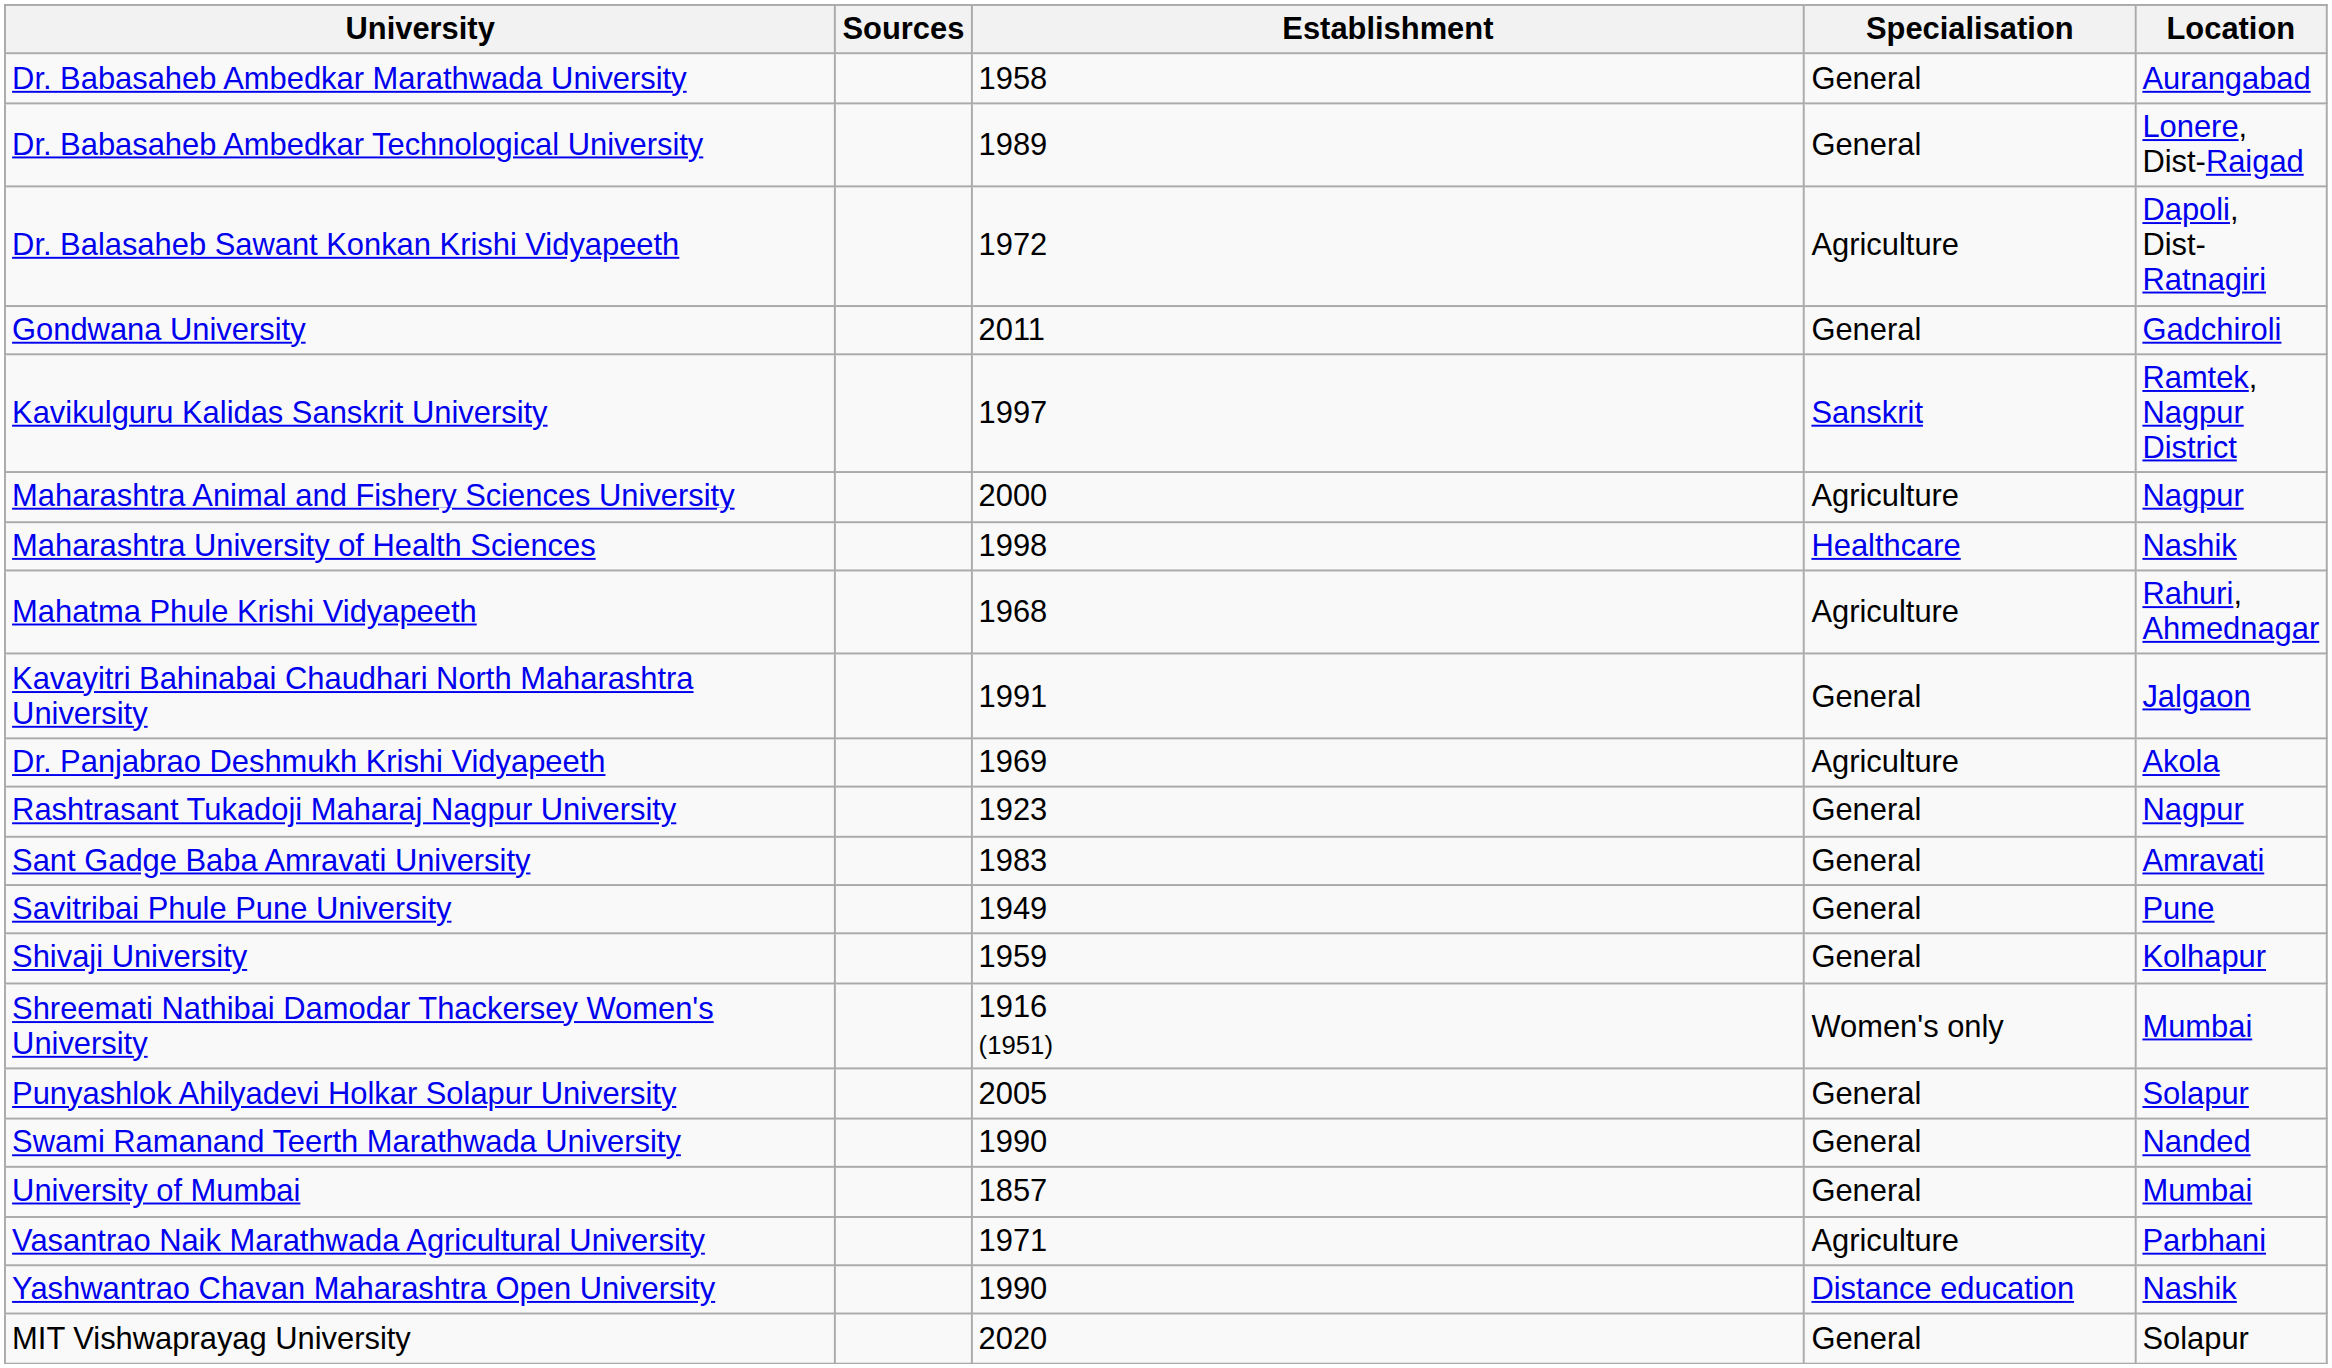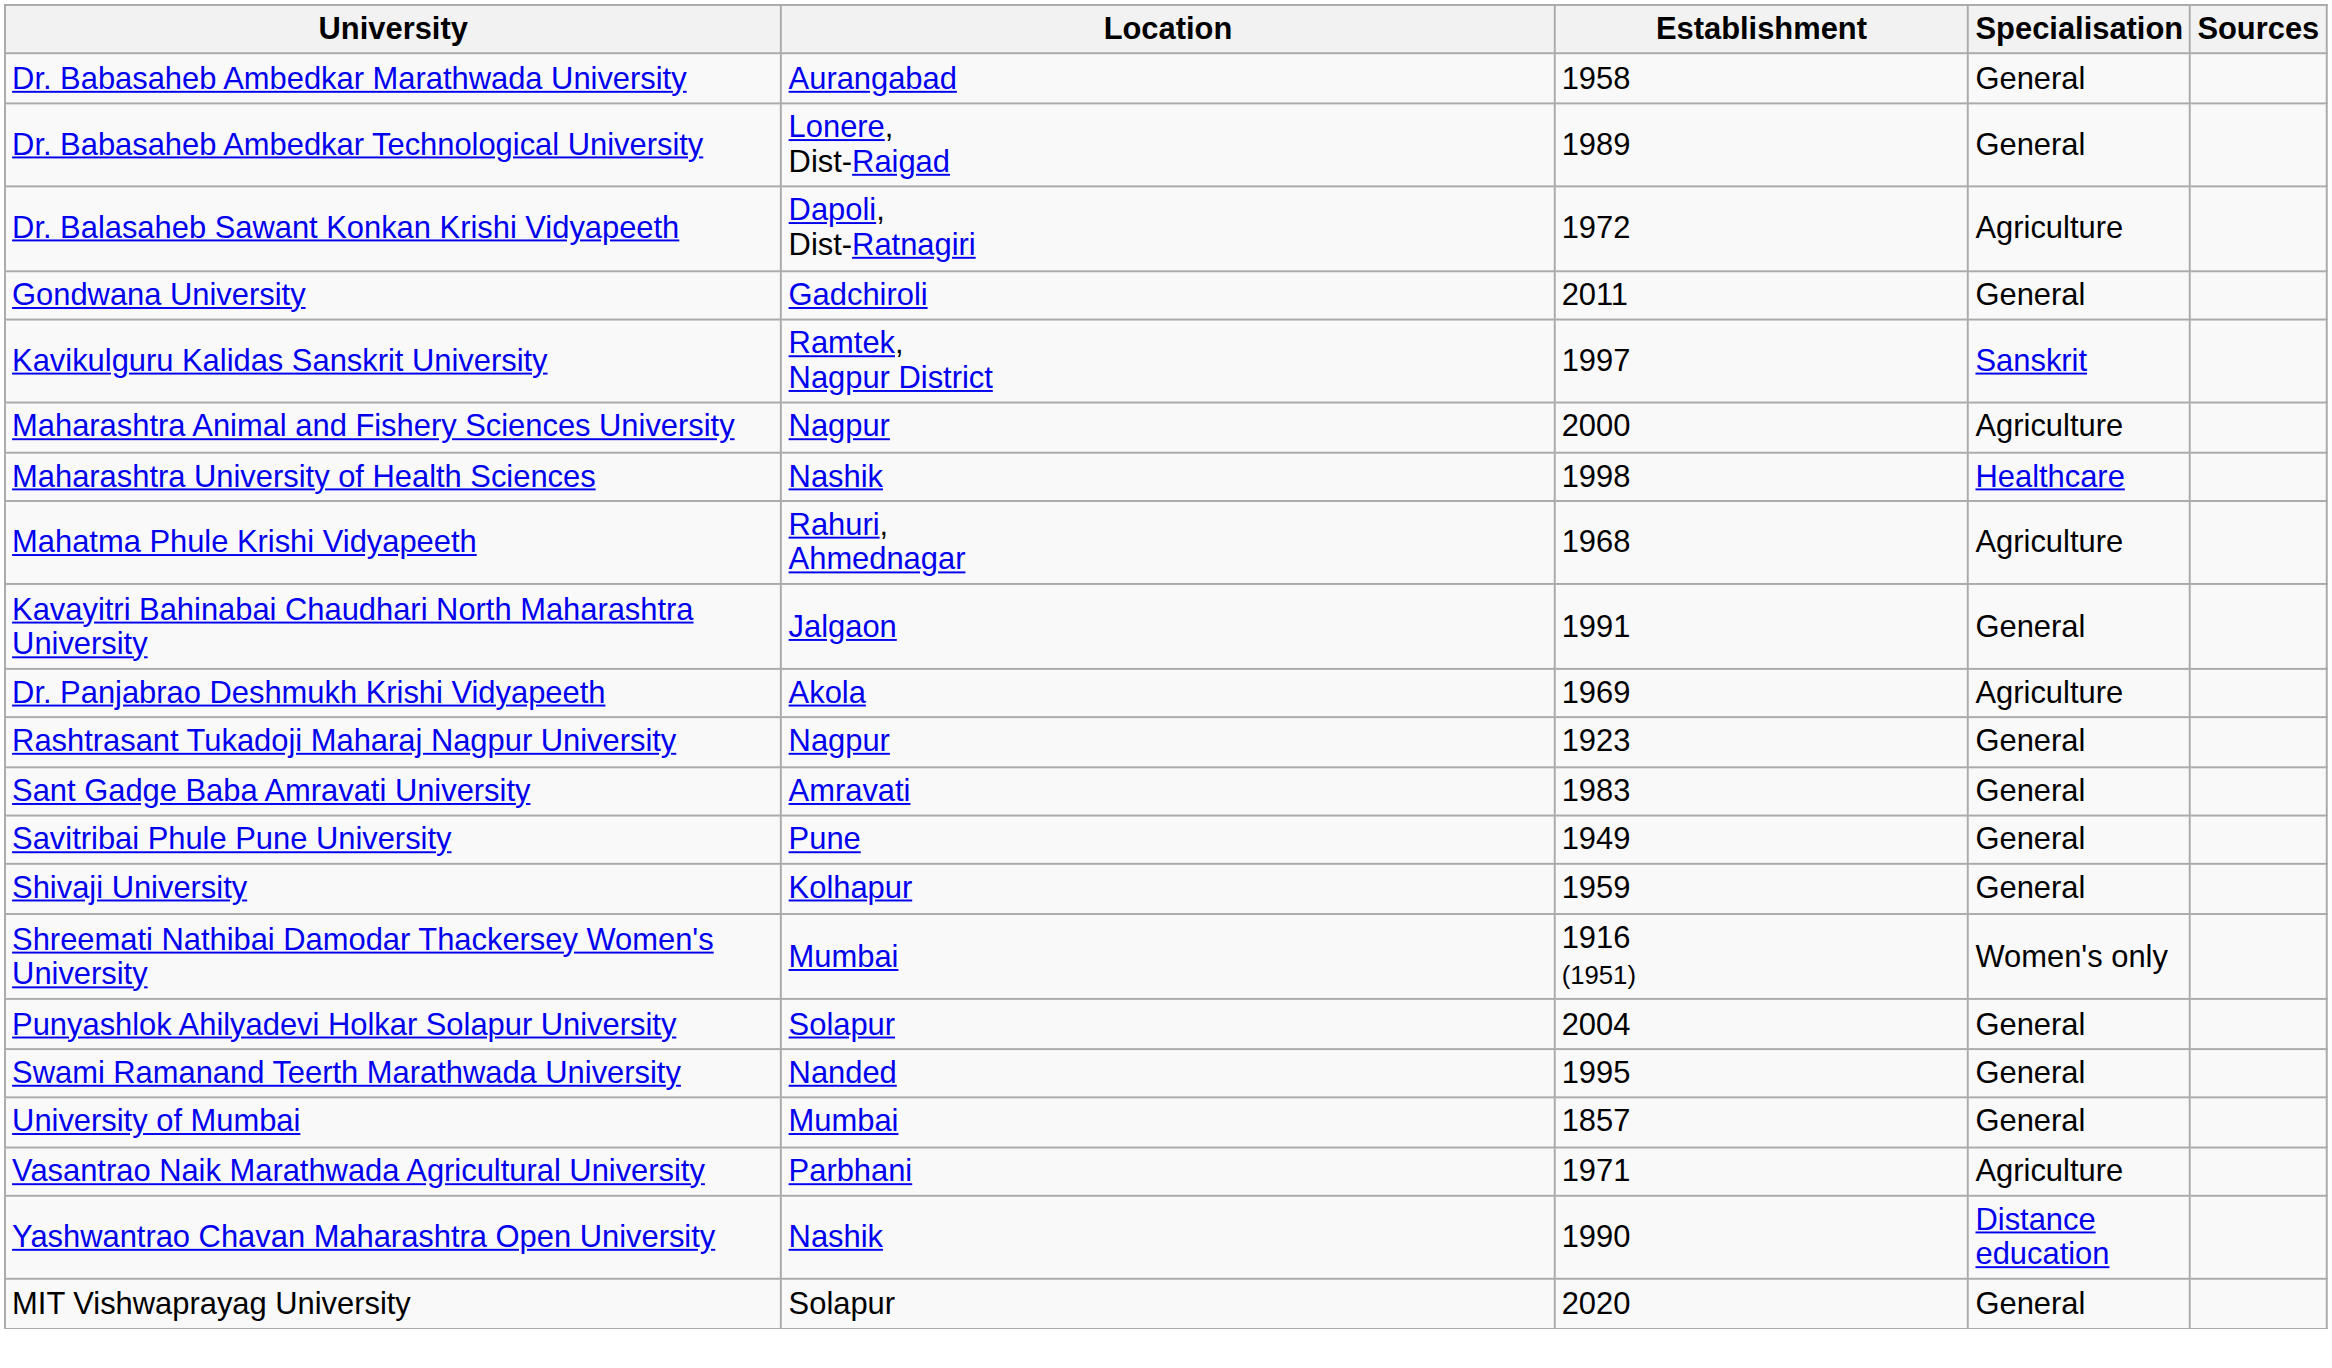columns swapped: (2231, 28) <-> (903, 28)
(1013, 1093) 2005 -> (1596, 1023) 2004
(1013, 1142) 1990 -> (1596, 1072) 1995
